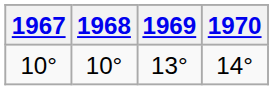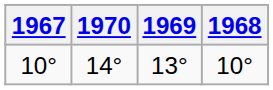columns swapped: (104, 25) <-> (235, 25)
